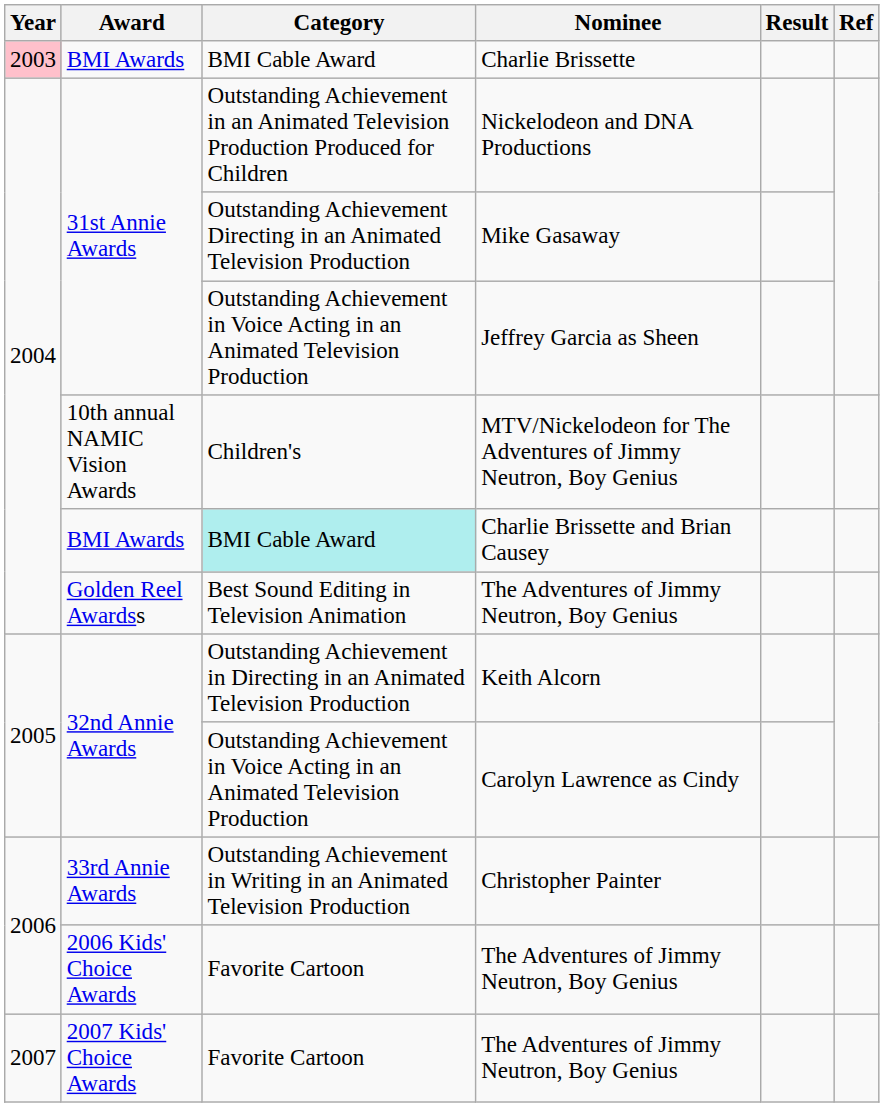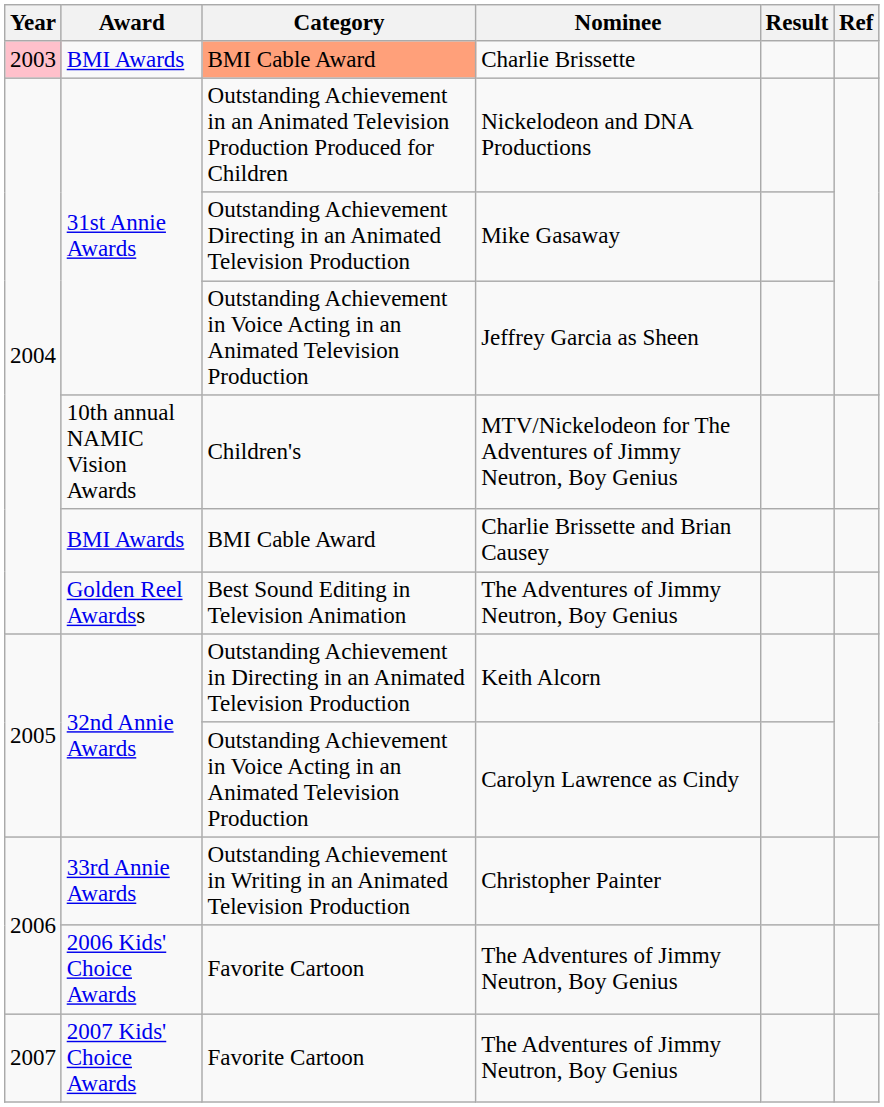(292, 59) no background -> (292, 59) lightsalmon background
(292, 540) paleturquoise background -> (292, 540) no background
